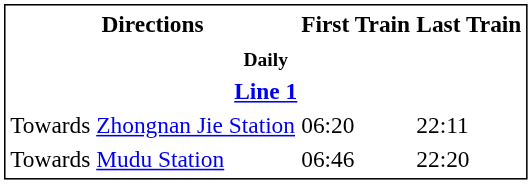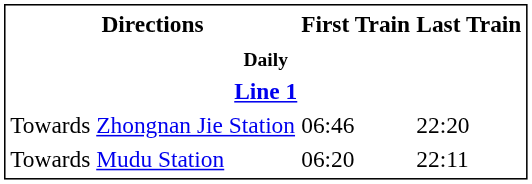(328, 125) 06:20 -> (328, 125) 06:46
(442, 125) 22:11 -> (443, 125) 22:20
(328, 159) 06:46 -> (328, 159) 06:20
(443, 159) 22:20 -> (442, 159) 22:11
